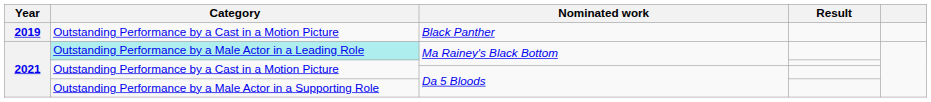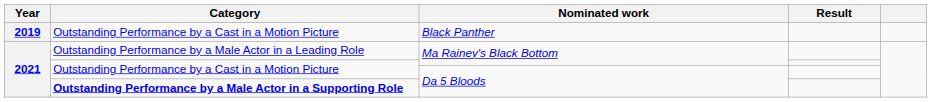(209, 50) paleturquoise background -> (209, 50) no background
(216, 87) normal -> (228, 87) bold
